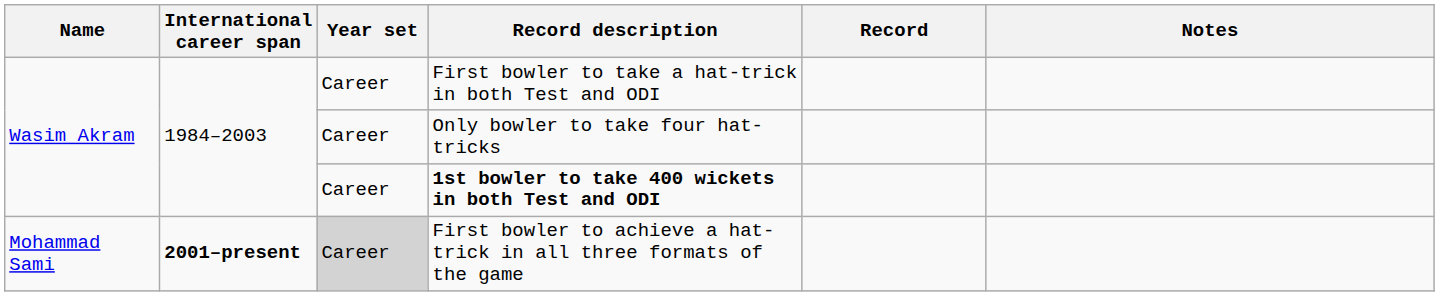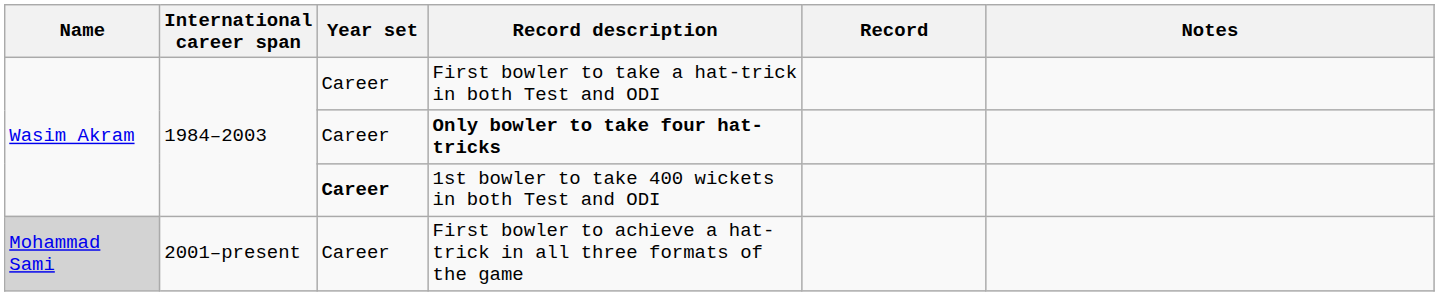(598, 137) normal -> (598, 137) bold
(356, 190) normal -> (356, 190) bold
(603, 190) bold -> (603, 190) normal
(55, 253) no background -> (55, 253) lightgrey background
(233, 253) bold -> (233, 253) normal
(356, 253) lightgrey background -> (356, 253) no background
